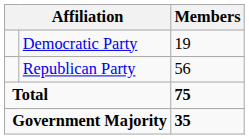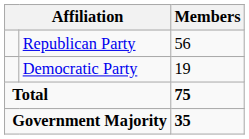rows swapped: (79, 69) <-> (80, 43)
